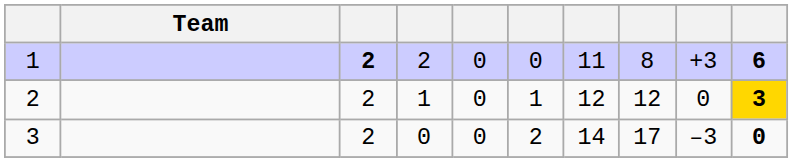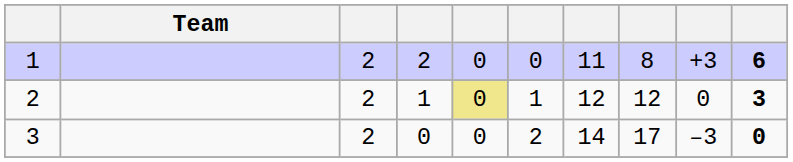(368, 62) bold -> (368, 62) normal
(480, 100) no background -> (480, 100) khaki background
(759, 100) gold background -> (759, 100) no background
